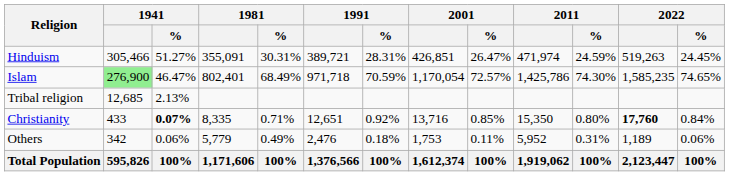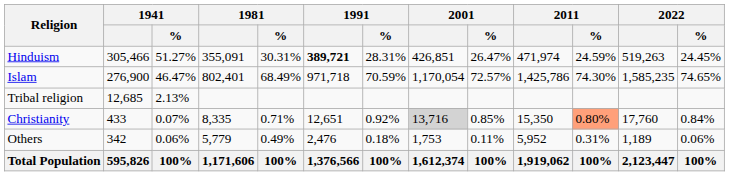(328, 56) normal -> (328, 56) bold
(128, 77) lightgreen background -> (128, 77) no background
(173, 118) bold -> (172, 118) normal
(430, 118) no background -> (430, 118) lightgrey background
(592, 118) no background -> (592, 118) lightsalmon background
(640, 118) bold -> (640, 118) normal
